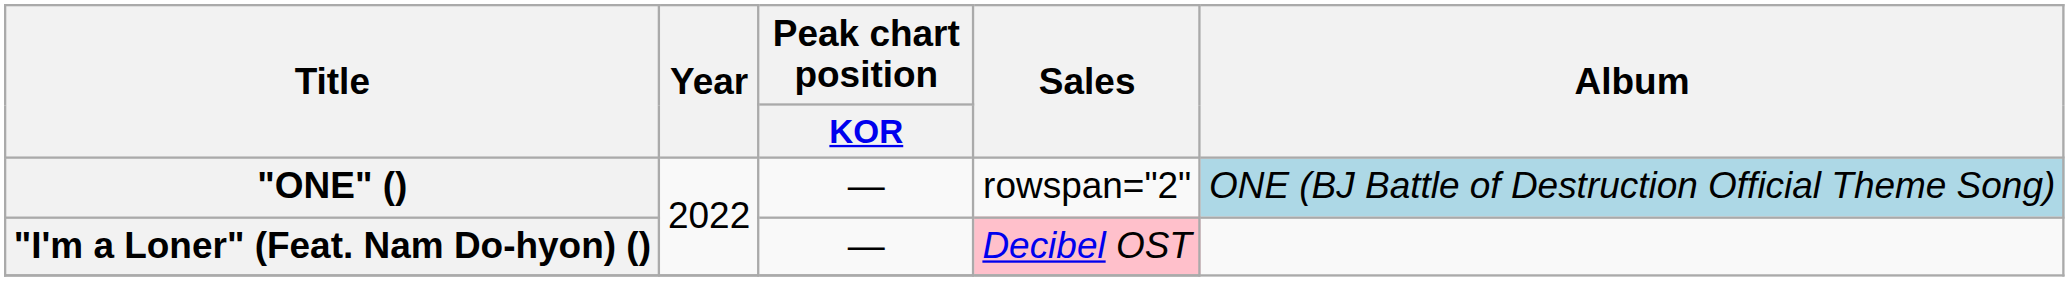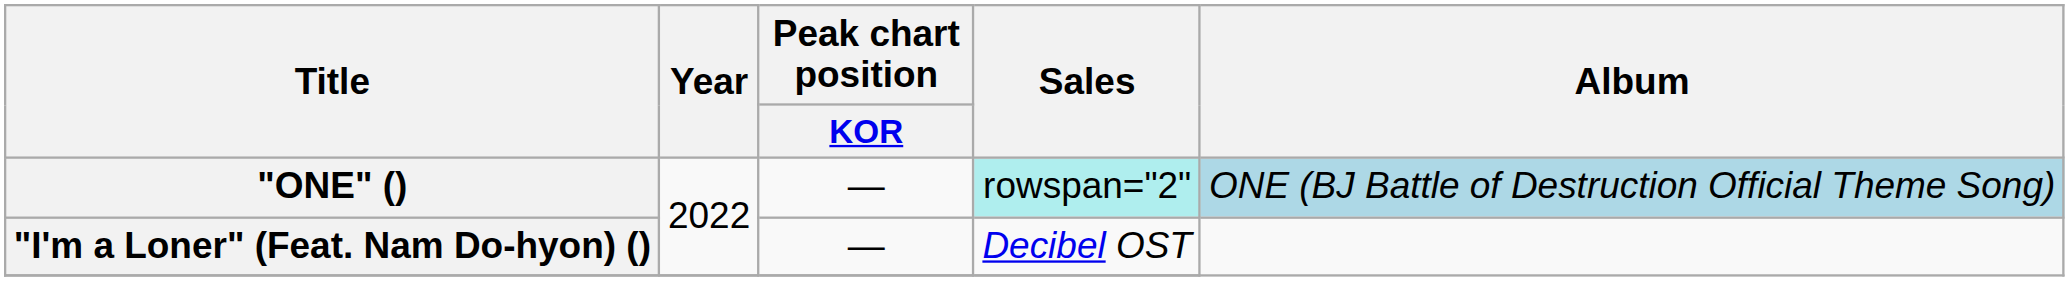(1087, 186) no background -> (1087, 186) paleturquoise background
(1087, 245) pink background -> (1087, 245) no background
